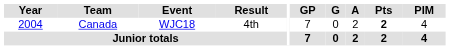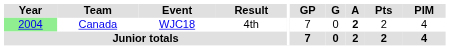(30, 24) no background -> (30, 24) lightgreen background
(355, 24) normal -> (355, 24) bold
(384, 24) bold -> (384, 24) normal
